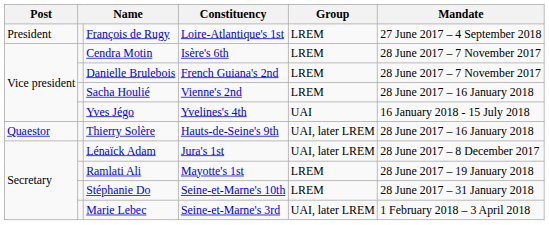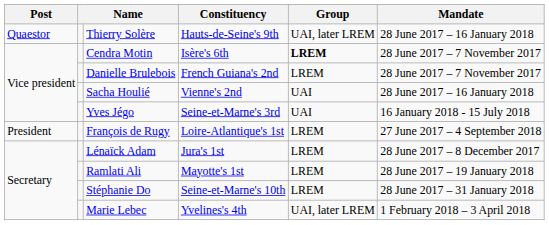rows swapped: (128, 34) <-> (121, 131)
(307, 53) normal -> (309, 53) bold
(307, 92) LREM -> (301, 92) UAI
(214, 112) Yvelines's 4th -> (230, 112) Seine-et-Marne's 3rd
(333, 151) UAI, later LREM -> (307, 151) LREM
(230, 209) Seine-et-Marne's 3rd -> (214, 209) Yvelines's 4th
